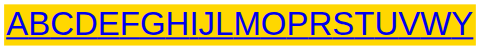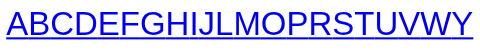(240, 24) gold background -> (240, 24) no background
